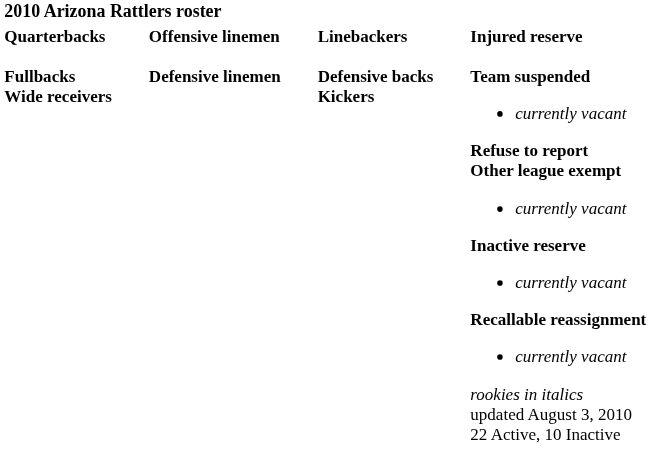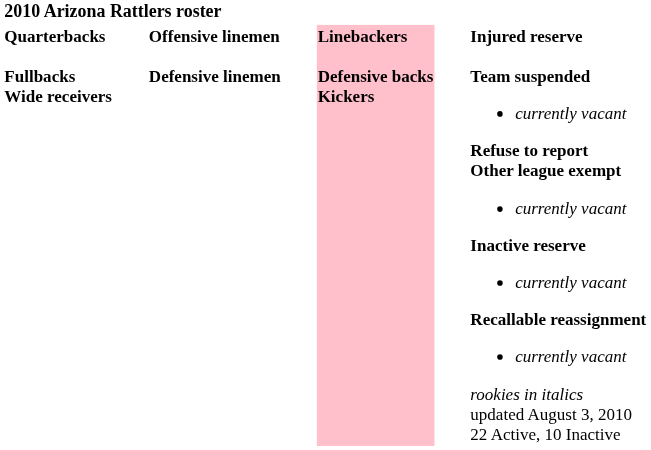(376, 66) no background -> (376, 66) pink background
